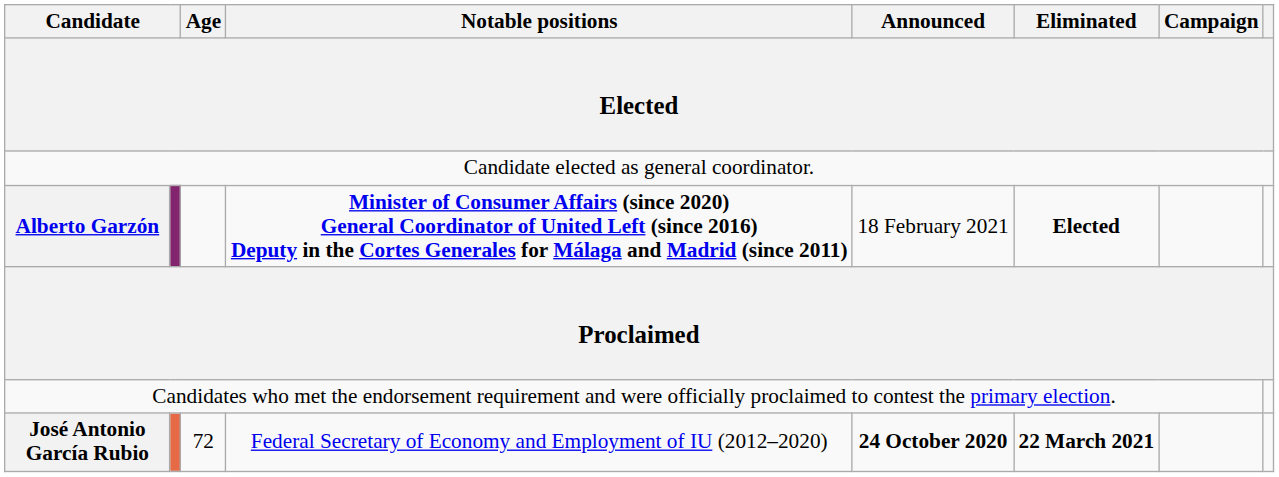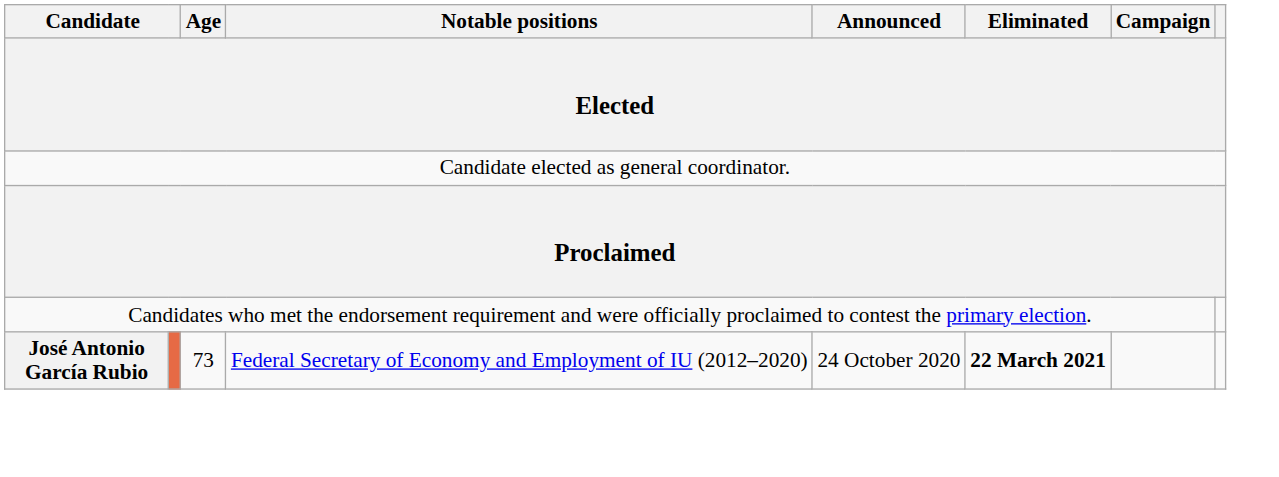- row: (87, 225)
(203, 441) 72 -> (203, 360) 73
(933, 441) bold -> (889, 360) normal
